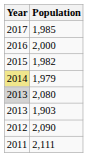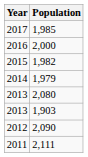(17, 78) khaki background -> (17, 78) no background
(17, 95) lightgrey background -> (17, 95) no background
